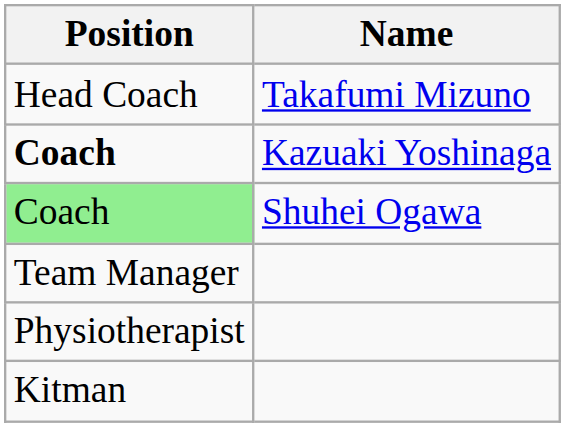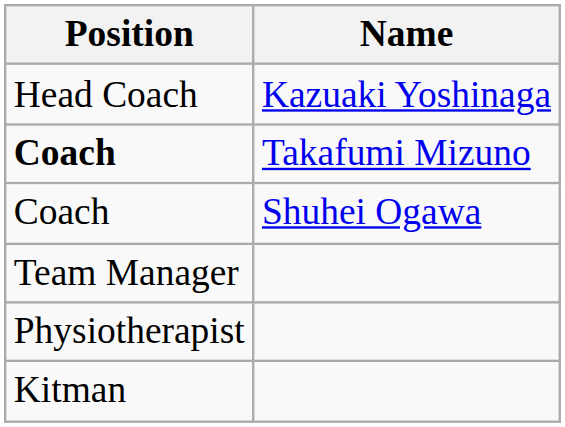(396, 93) Takafumi Mizuno -> (406, 93) Kazuaki Yoshinaga
(406, 152) Kazuaki Yoshinaga -> (396, 152) Takafumi Mizuno
(62, 212) lightgreen background -> (62, 212) no background
